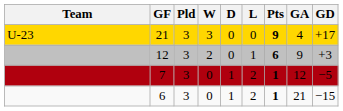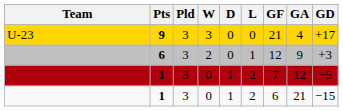columns swapped: (276, 14) <-> (162, 14)
